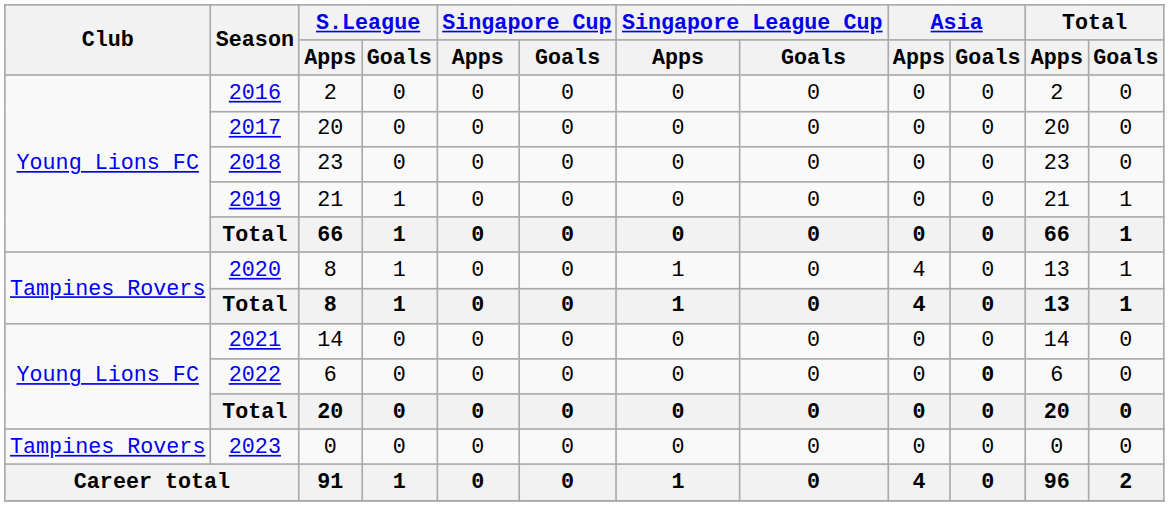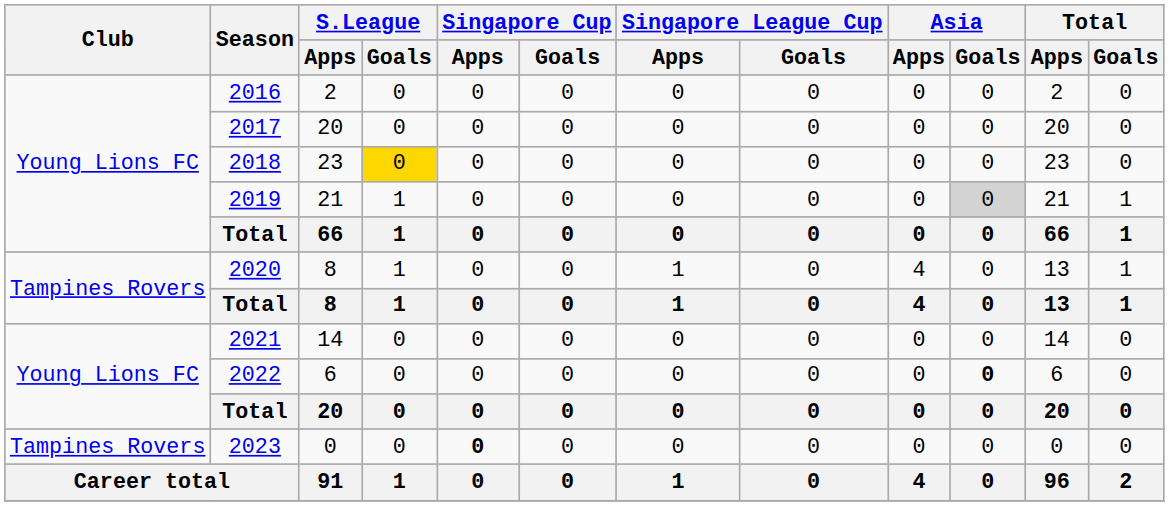(399, 164) no background -> (399, 164) gold background
(988, 199) no background -> (988, 199) lightgrey background
(478, 447) normal -> (478, 447) bold
